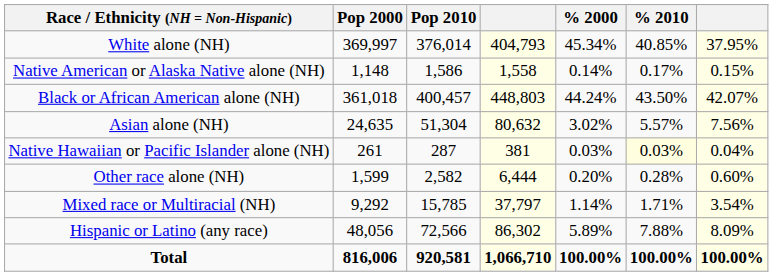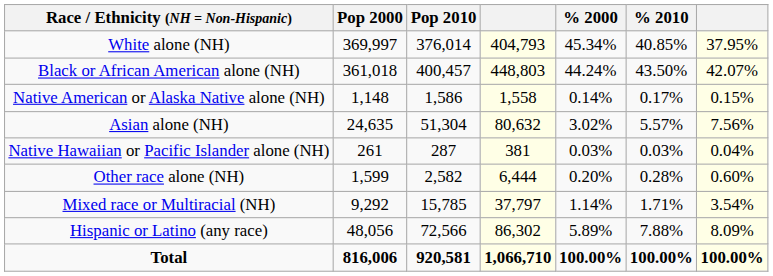rows swapped: (169, 97) <-> (169, 71)
(661, 151) lightyellow background -> (661, 151) no background
